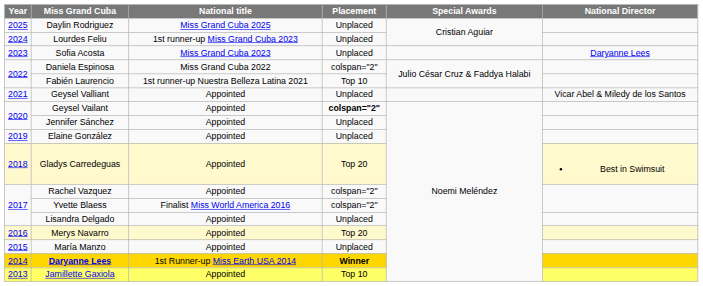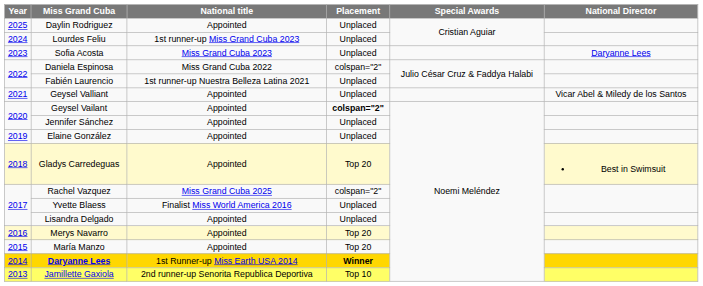(225, 26) Miss Grand Cuba 2025 -> (227, 26) Appointed
(354, 81) Top 10 -> (358, 81) Unplaced
(225, 192) Appointed -> (227, 192) Miss Grand Cuba 2025
(354, 205) colspan="2" -> (358, 205) Unplaced
(354, 247) Unplaced -> (358, 247) Top 20
(225, 275) Appointed -> (227, 275) 2nd runner-up Senorita Republica Deportiva
